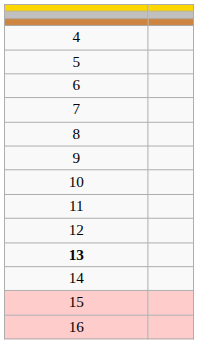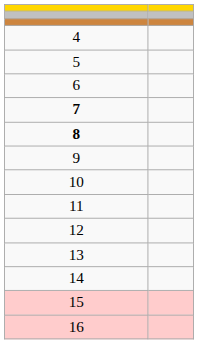(76, 109) normal -> (76, 109) bold
(76, 133) normal -> (76, 133) bold
(76, 254) bold -> (76, 254) normal
